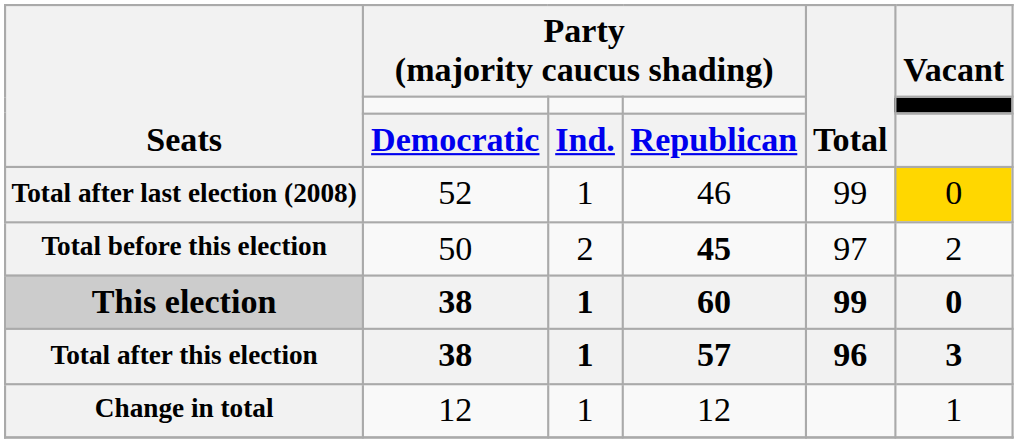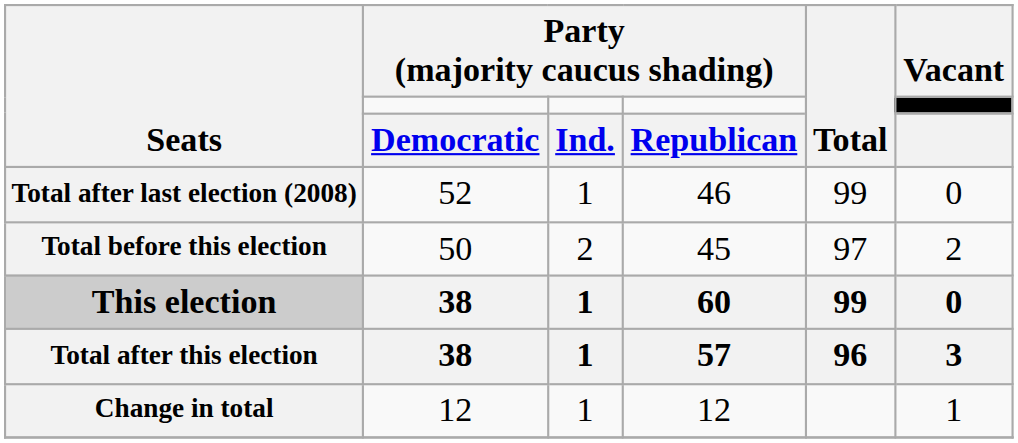(954, 193) gold background -> (954, 193) no background
(714, 247) bold -> (714, 247) normal
